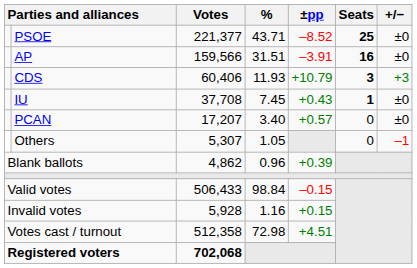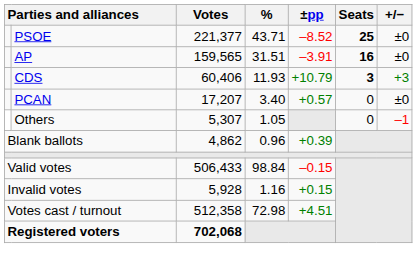(218, 57) 159,566 -> (218, 57) 159,565
- row: (21, 99)
